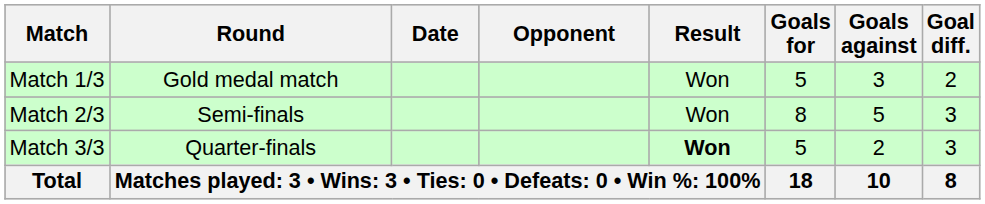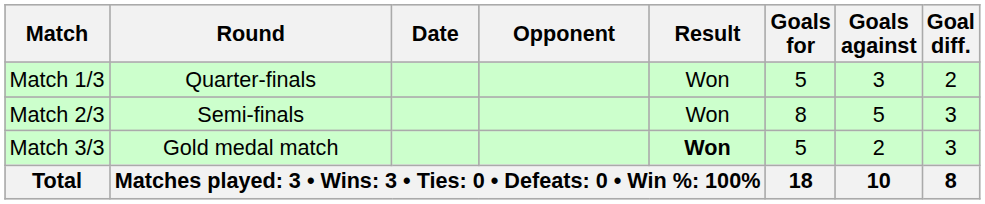(251, 79) Gold medal match -> (251, 79) Quarter-finals
(251, 148) Quarter-finals -> (251, 148) Gold medal match
